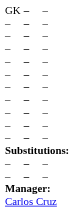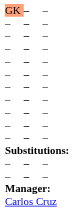(13, 10) no background -> (13, 10) lightsalmon background
